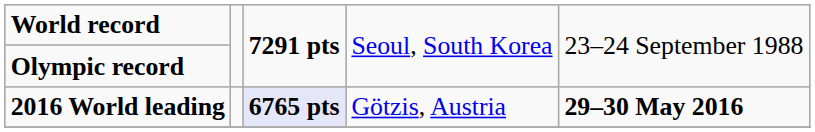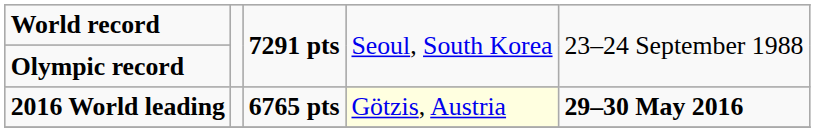(294, 106) lavender background -> (294, 106) no background
(429, 106) no background -> (429, 106) lightyellow background
